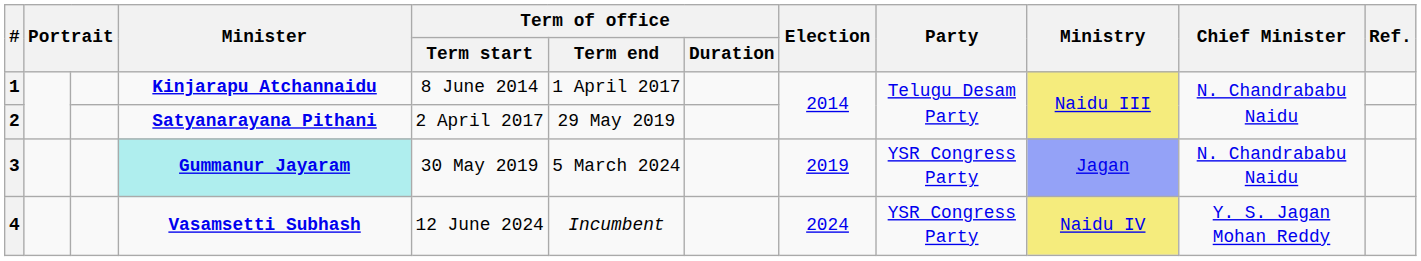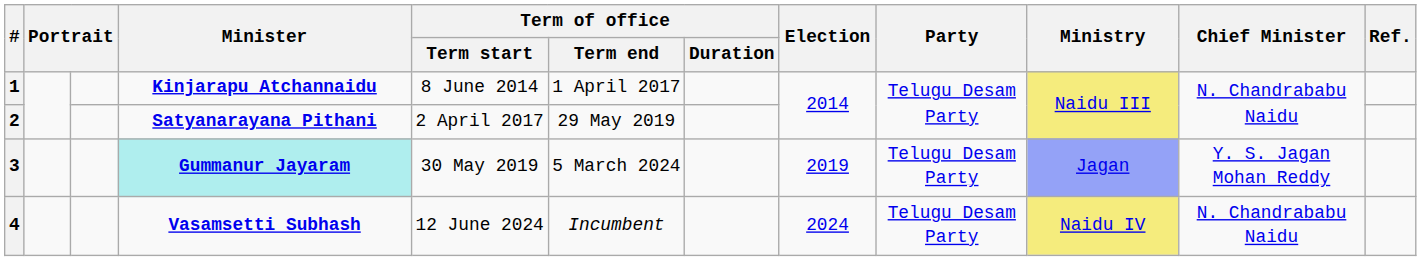(952, 167) YSR Congress Party -> (952, 167) Telugu Desam Party
(1272, 167) N. Chandrababu Naidu -> (1271, 167) Y. S. Jagan Mohan Reddy
(952, 225) YSR Congress Party -> (952, 225) Telugu Desam Party
(1271, 225) Y. S. Jagan Mohan Reddy -> (1272, 225) N. Chandrababu Naidu
